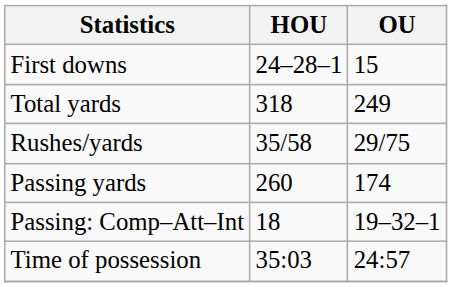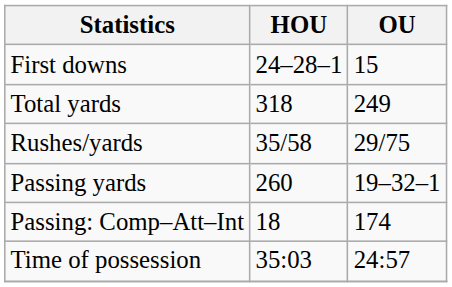(372, 182) 174 -> (397, 182) 19–32–1
(397, 221) 19–32–1 -> (372, 221) 174
